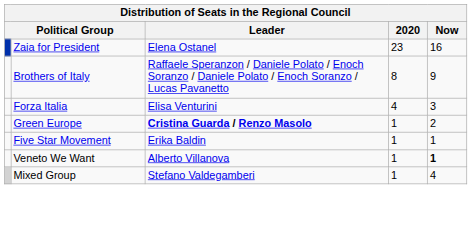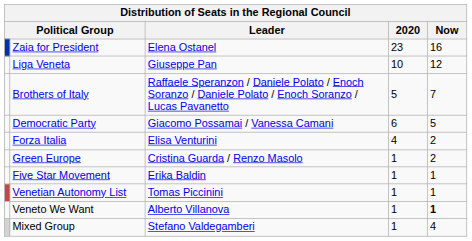+ row: (41, 64)
(394, 77) 8 -> (394, 94) 5
(433, 77) 9 -> (433, 94) 7
+ row: (54, 123)
(433, 106) 3 -> (433, 141) 2
(230, 123) bold -> (225, 158) normal
+ row: (69, 192)
